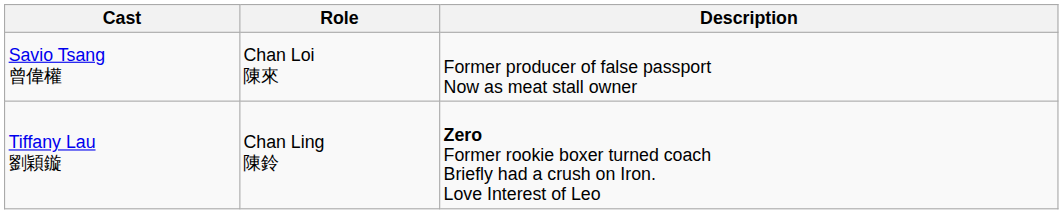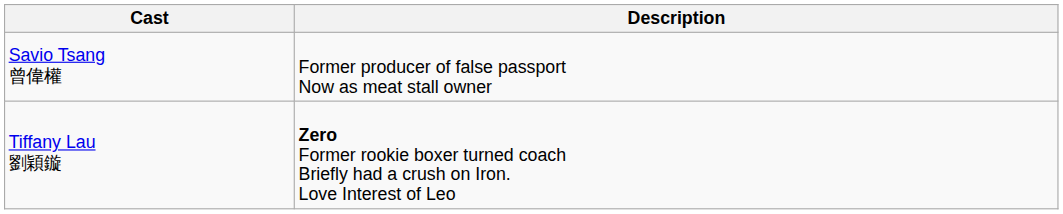- column: (339, 18)
